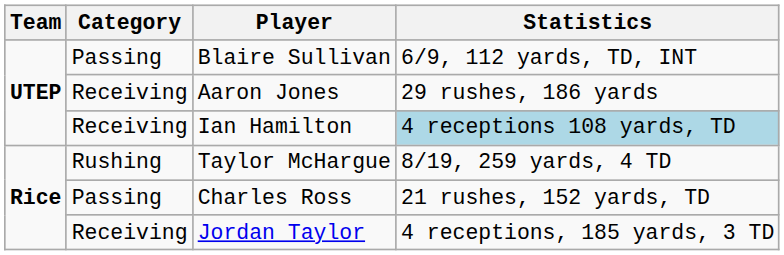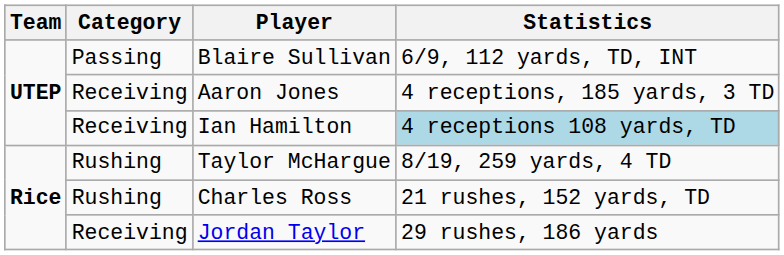(530, 93) 29 rushes, 186 yards -> (588, 93) 4 receptions, 185 yards, 3 TD
(117, 198) Passing -> (117, 198) Rushing
(588, 233) 4 receptions, 185 yards, 3 TD -> (530, 233) 29 rushes, 186 yards
